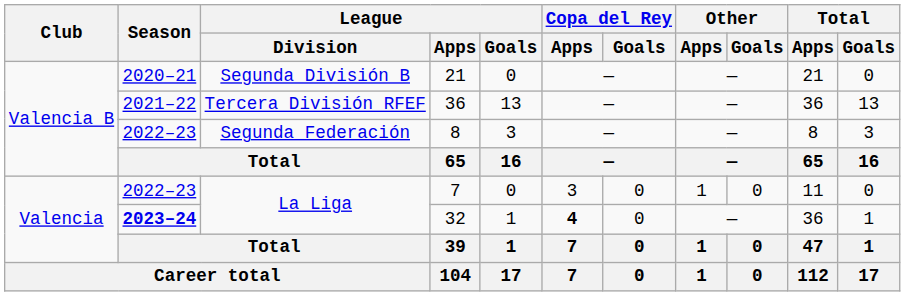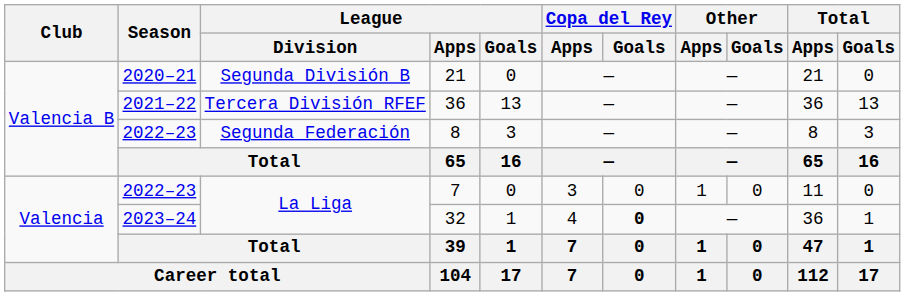(159, 219) bold -> (159, 219) normal
(572, 219) bold -> (572, 219) normal
(639, 219) normal -> (639, 219) bold
